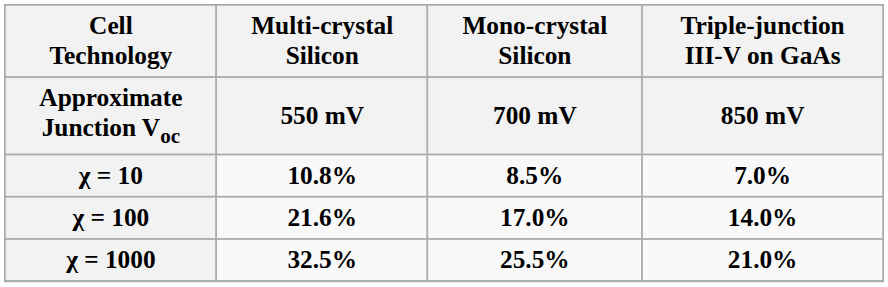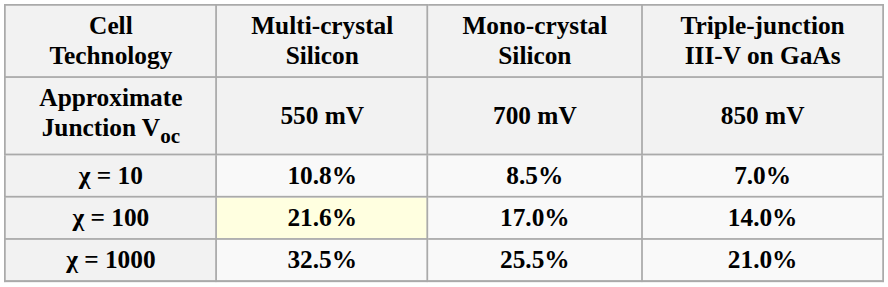(322, 217) no background -> (322, 217) lightyellow background
